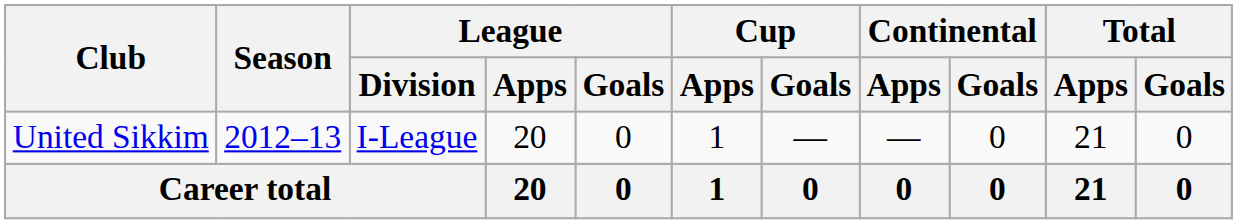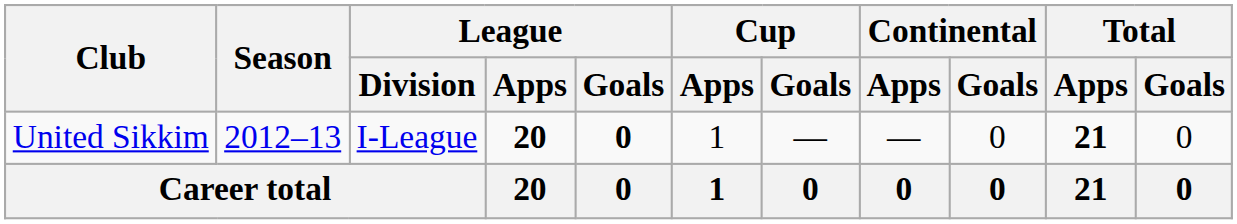(530, 137) normal -> (530, 137) bold
(623, 137) normal -> (623, 137) bold
(1091, 137) normal -> (1091, 137) bold
